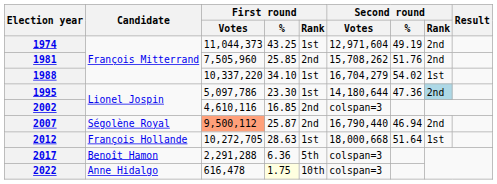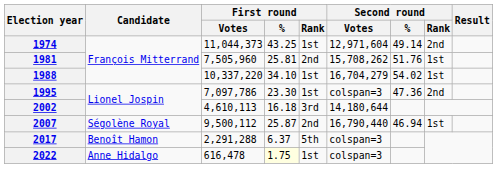(407, 44) 49.19 -> (407, 44) 49.14
(282, 60) 25.85 -> (282, 60) 25.81
(435, 60) 2nd -> (435, 60) 1st
(230, 92) 5,097,786 -> (230, 92) 7,097,786
(359, 92) 14,180,644 -> (356, 92) colspan=3
(435, 92) lightblue background -> (435, 92) no background
(230, 108) 4,610,116 -> (230, 108) 4,610,113
(282, 108) 16.85 -> (282, 108) 16.18
(310, 108) 2nd -> (310, 108) 3rd
(356, 108) colspan=3 -> (359, 108) 14,180,644
(230, 124) lightsalmon background -> (230, 124) no background
(435, 124) 2nd -> (435, 124) 1st
- row: (45, 139)
(279, 155) 6.36 -> (279, 139) 6.37
(313, 171) 10th -> (310, 155) 1st
